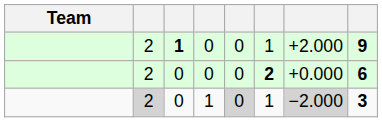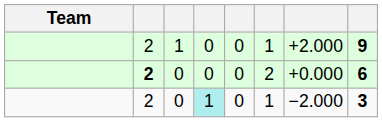(179, 46) bold -> (179, 46) normal
(149, 74) normal -> (149, 74) bold
(269, 74) bold -> (269, 74) normal
(149, 102) lightgrey background -> (149, 102) no background
(209, 102) no background -> (209, 102) paleturquoise background
(239, 102) lightgrey background -> (239, 102) no background
(316, 102) lightgrey background -> (316, 102) no background
